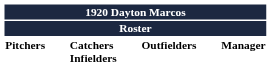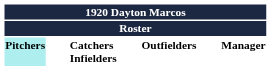(25, 45) no background -> (25, 45) paleturquoise background
